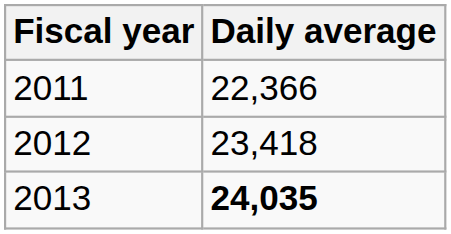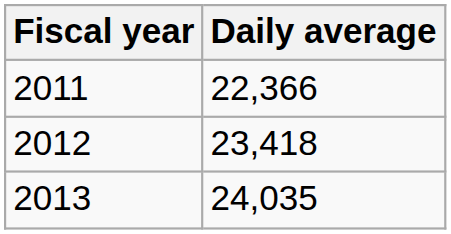(264, 198) bold -> (264, 198) normal
